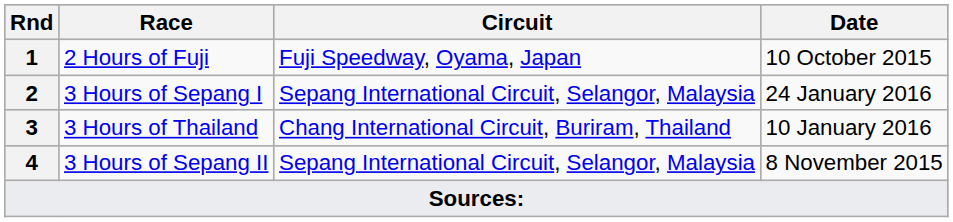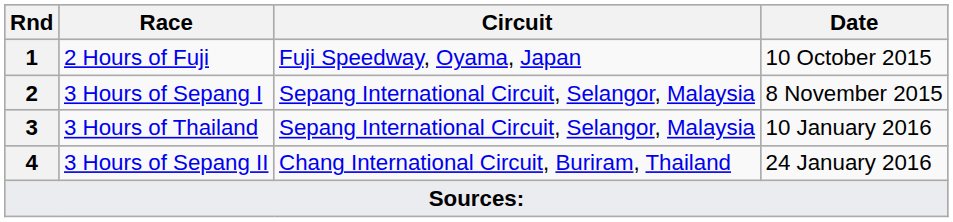(849, 92) 24 January 2016 -> (854, 92) 8 November 2015
(505, 127) Chang International Circuit, Buriram, Thailand -> (517, 127) Sepang International Circuit, Selangor, Malaysia
(517, 163) Sepang International Circuit, Selangor, Malaysia -> (505, 163) Chang International Circuit, Buriram, Thailand
(854, 163) 8 November 2015 -> (849, 163) 24 January 2016
